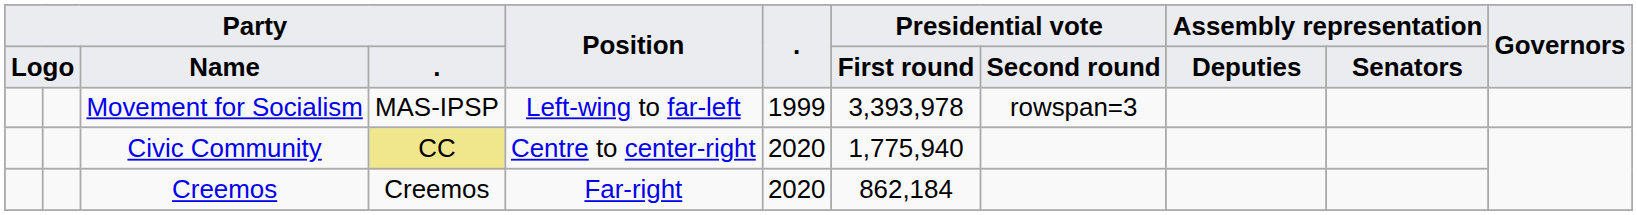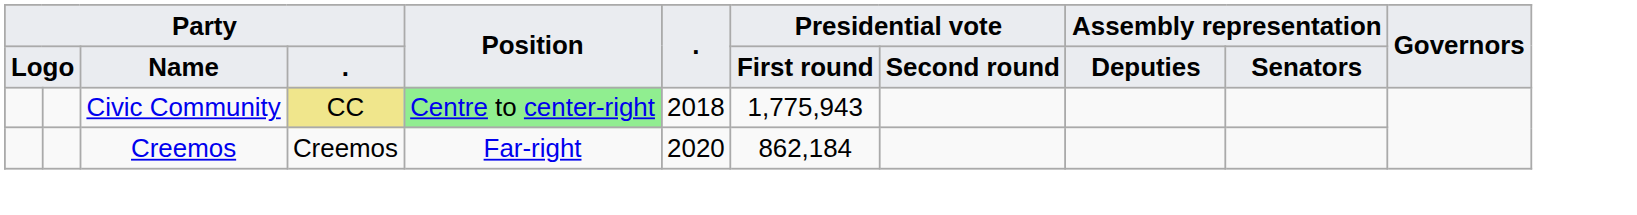- row: (225, 108)
(633, 149) no background -> (533, 108) lightgreen background
(797, 149) 2020 -> (696, 108) 2018
(906, 149) 1,775,940 -> (805, 108) 1,775,943
